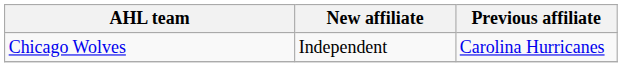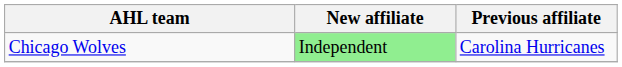(343, 47) no background -> (343, 47) lightgreen background
